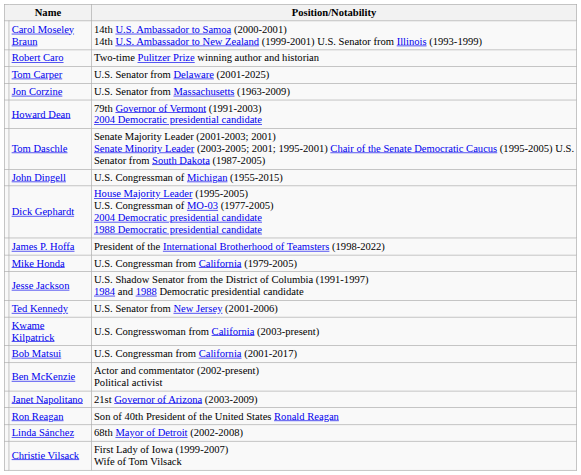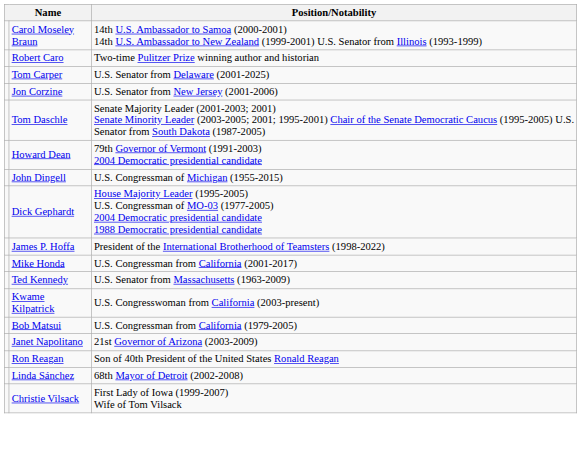(192, 91) U.S. Senator from Massachusetts (1963-2009) -> (186, 91) U.S. Senator from New Jersey (2001-2006)
rows swapped: (40, 148) <-> (41, 114)
(195, 263) U.S. Congressman from California (1979-2005) -> (195, 263) U.S. Congressman from California (2001-2017)
- row: (41, 286)
(186, 308) U.S. Senator from New Jersey (2001-2006) -> (192, 280) U.S. Senator from Massachusetts (1963-2009)
(195, 354) U.S. Congressman from California (2001-2017) -> (195, 325) U.S. Congressman from California (1979-2005)
- row: (43, 376)
